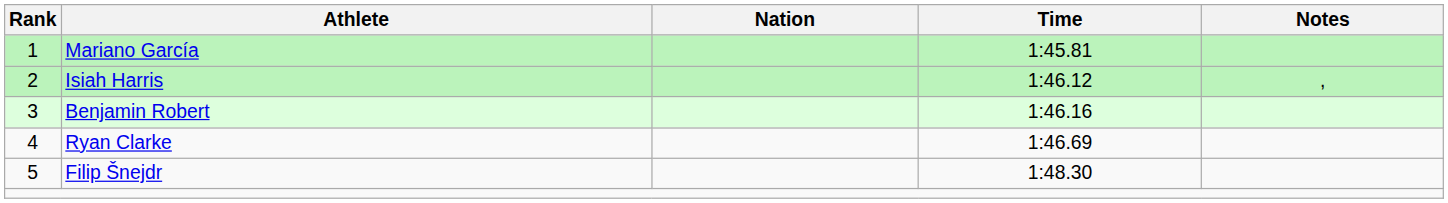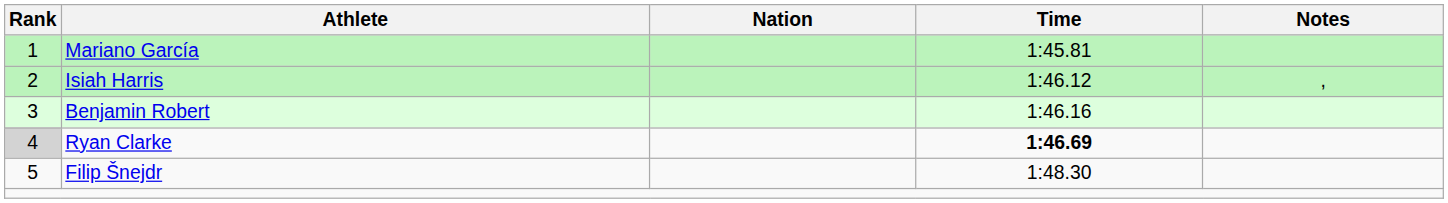(33, 142) no background -> (33, 142) lightgrey background
(1060, 142) normal -> (1059, 142) bold
